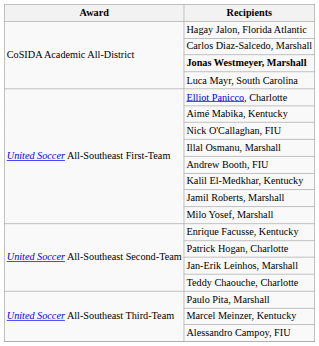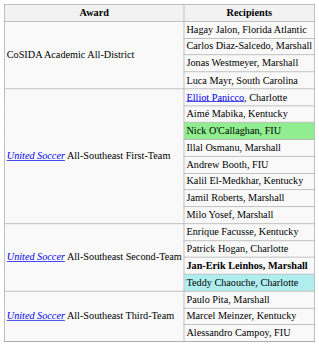(246, 63) bold -> (242, 63) normal
(234, 131) no background -> (234, 131) lightgreen background
(242, 266) normal -> (247, 266) bold
(242, 283) no background -> (242, 283) paleturquoise background
